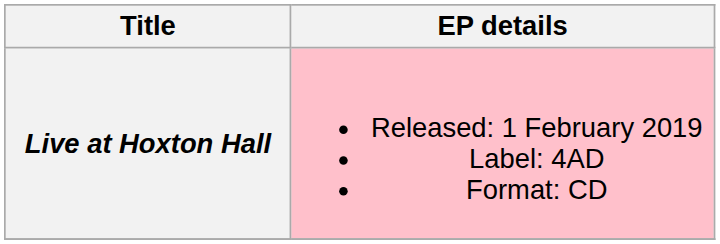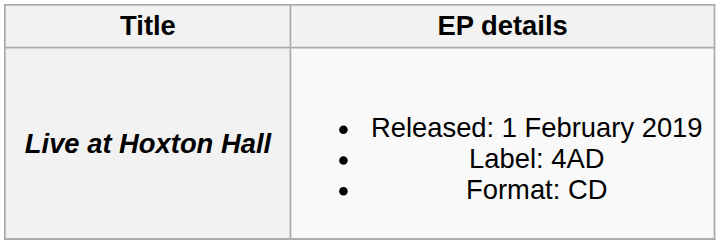(503, 159) pink background -> (503, 159) no background
